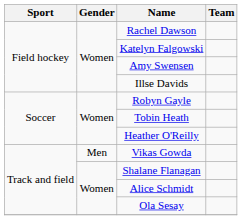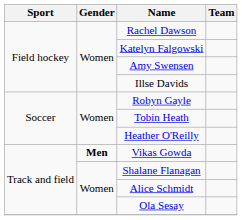(97, 153) normal -> (97, 153) bold
